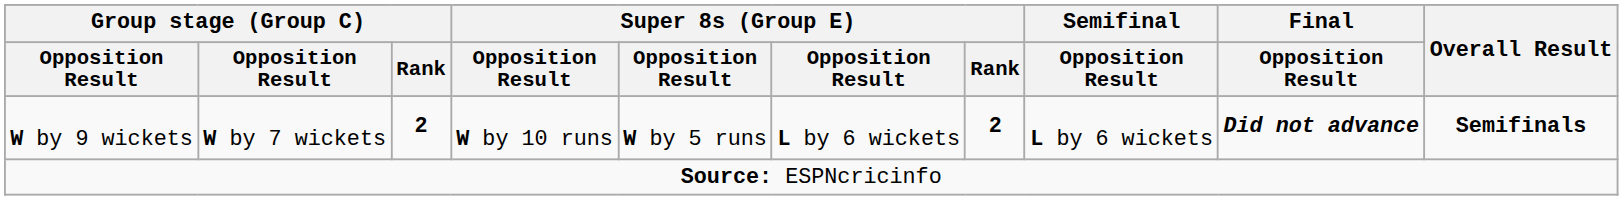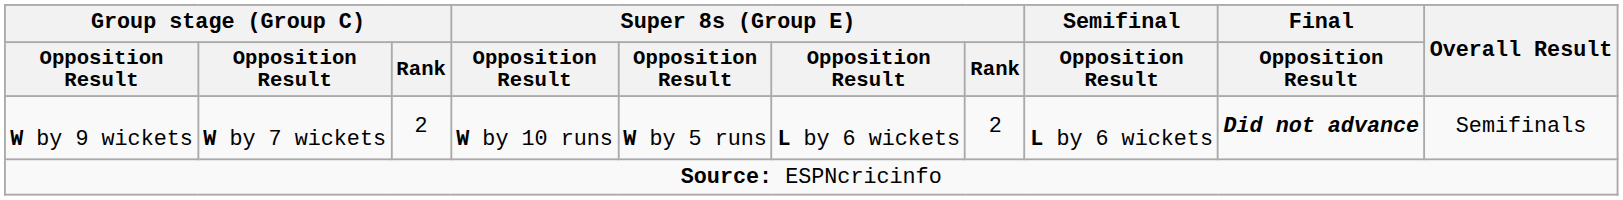(421, 127) bold -> (421, 127) normal
(995, 127) bold -> (995, 127) normal
(1521, 127) bold -> (1521, 127) normal
